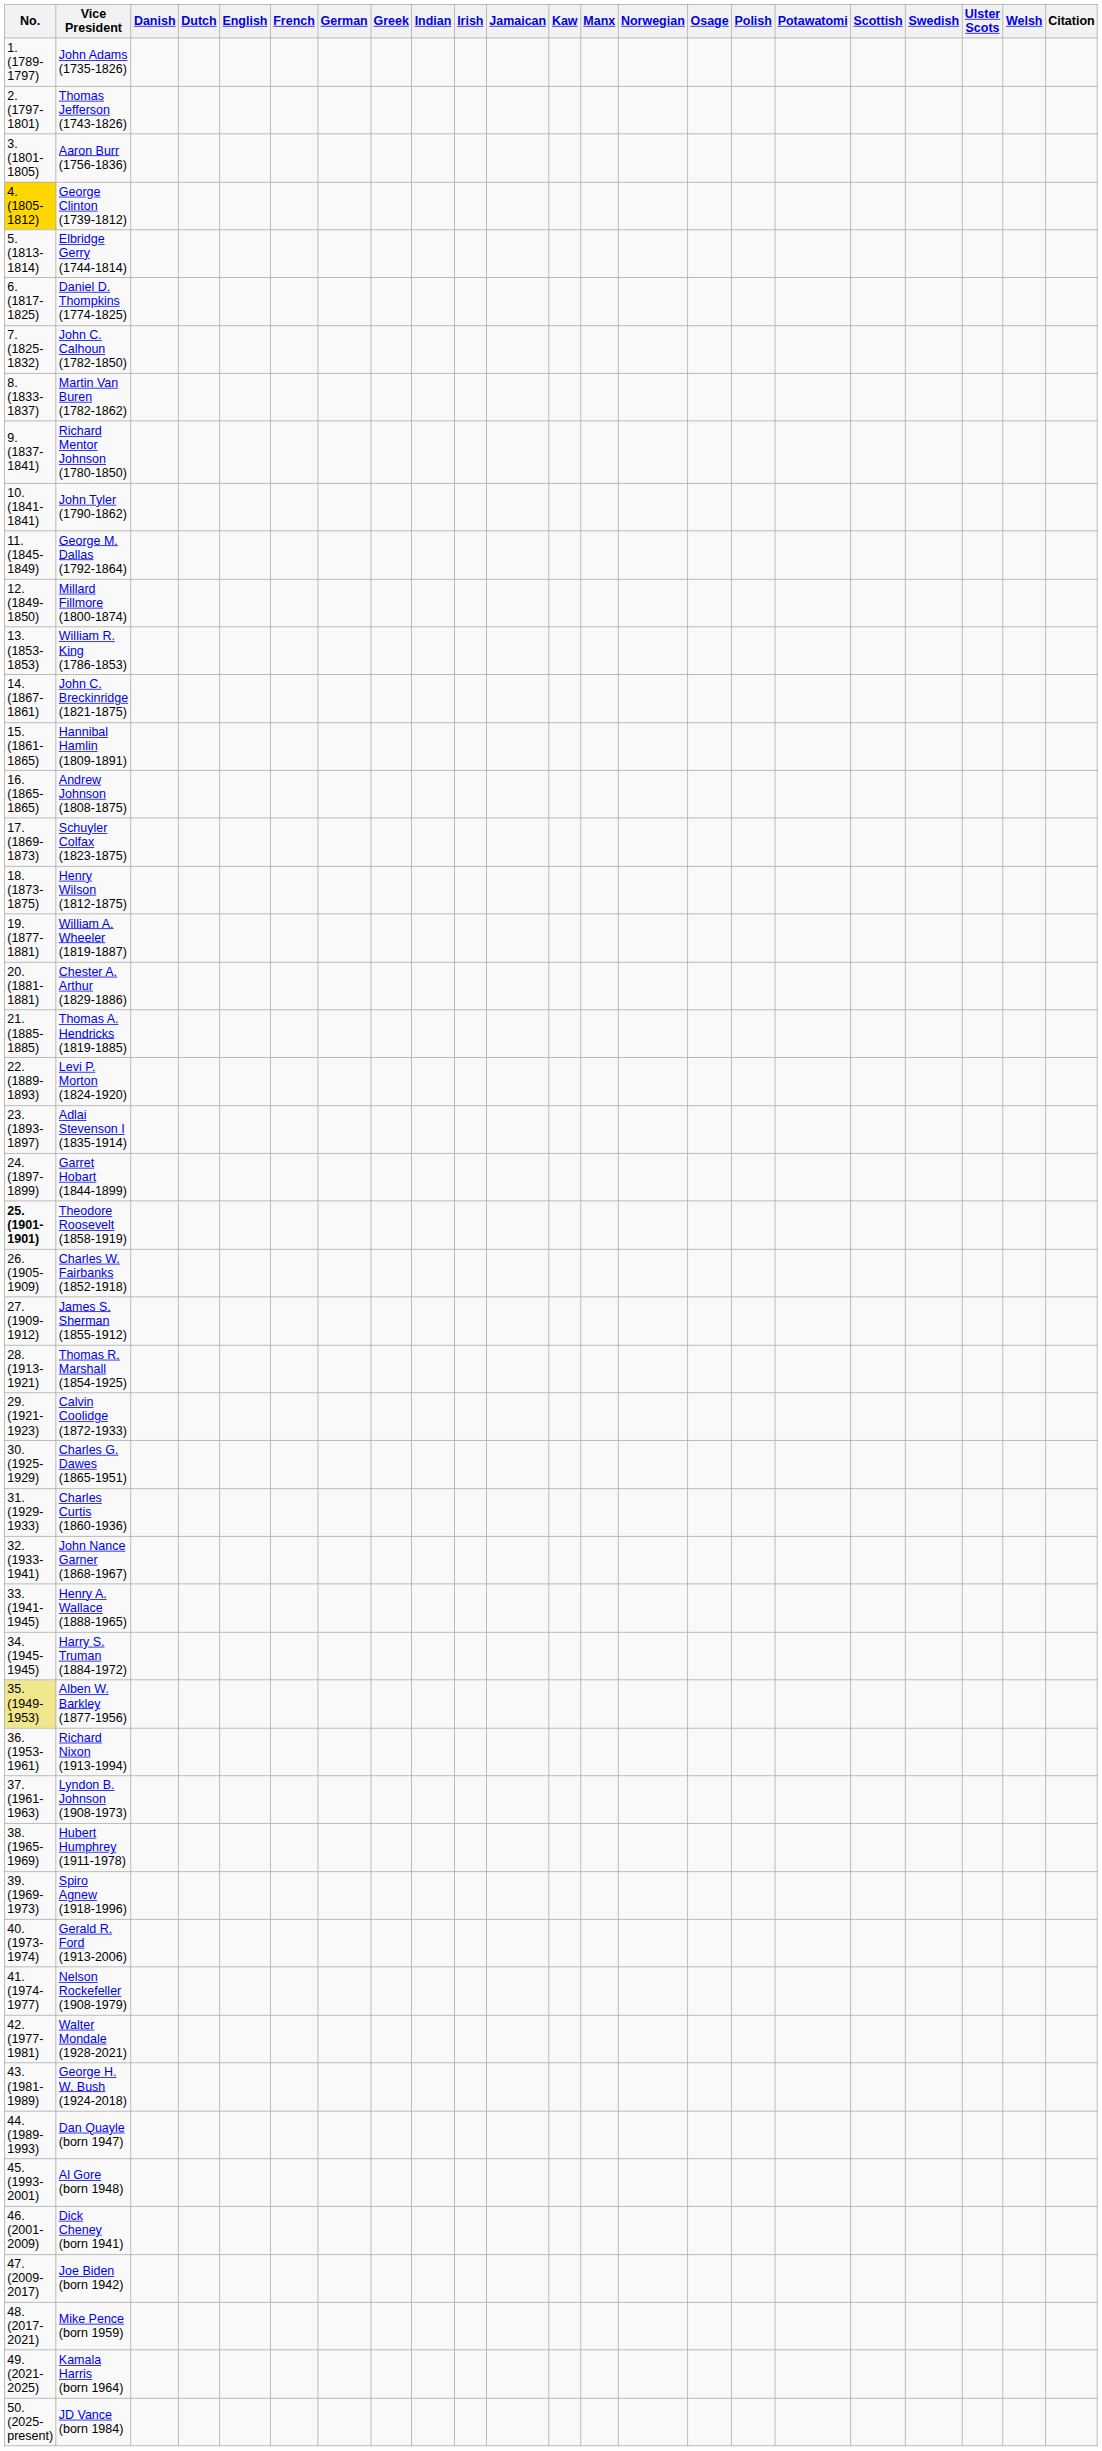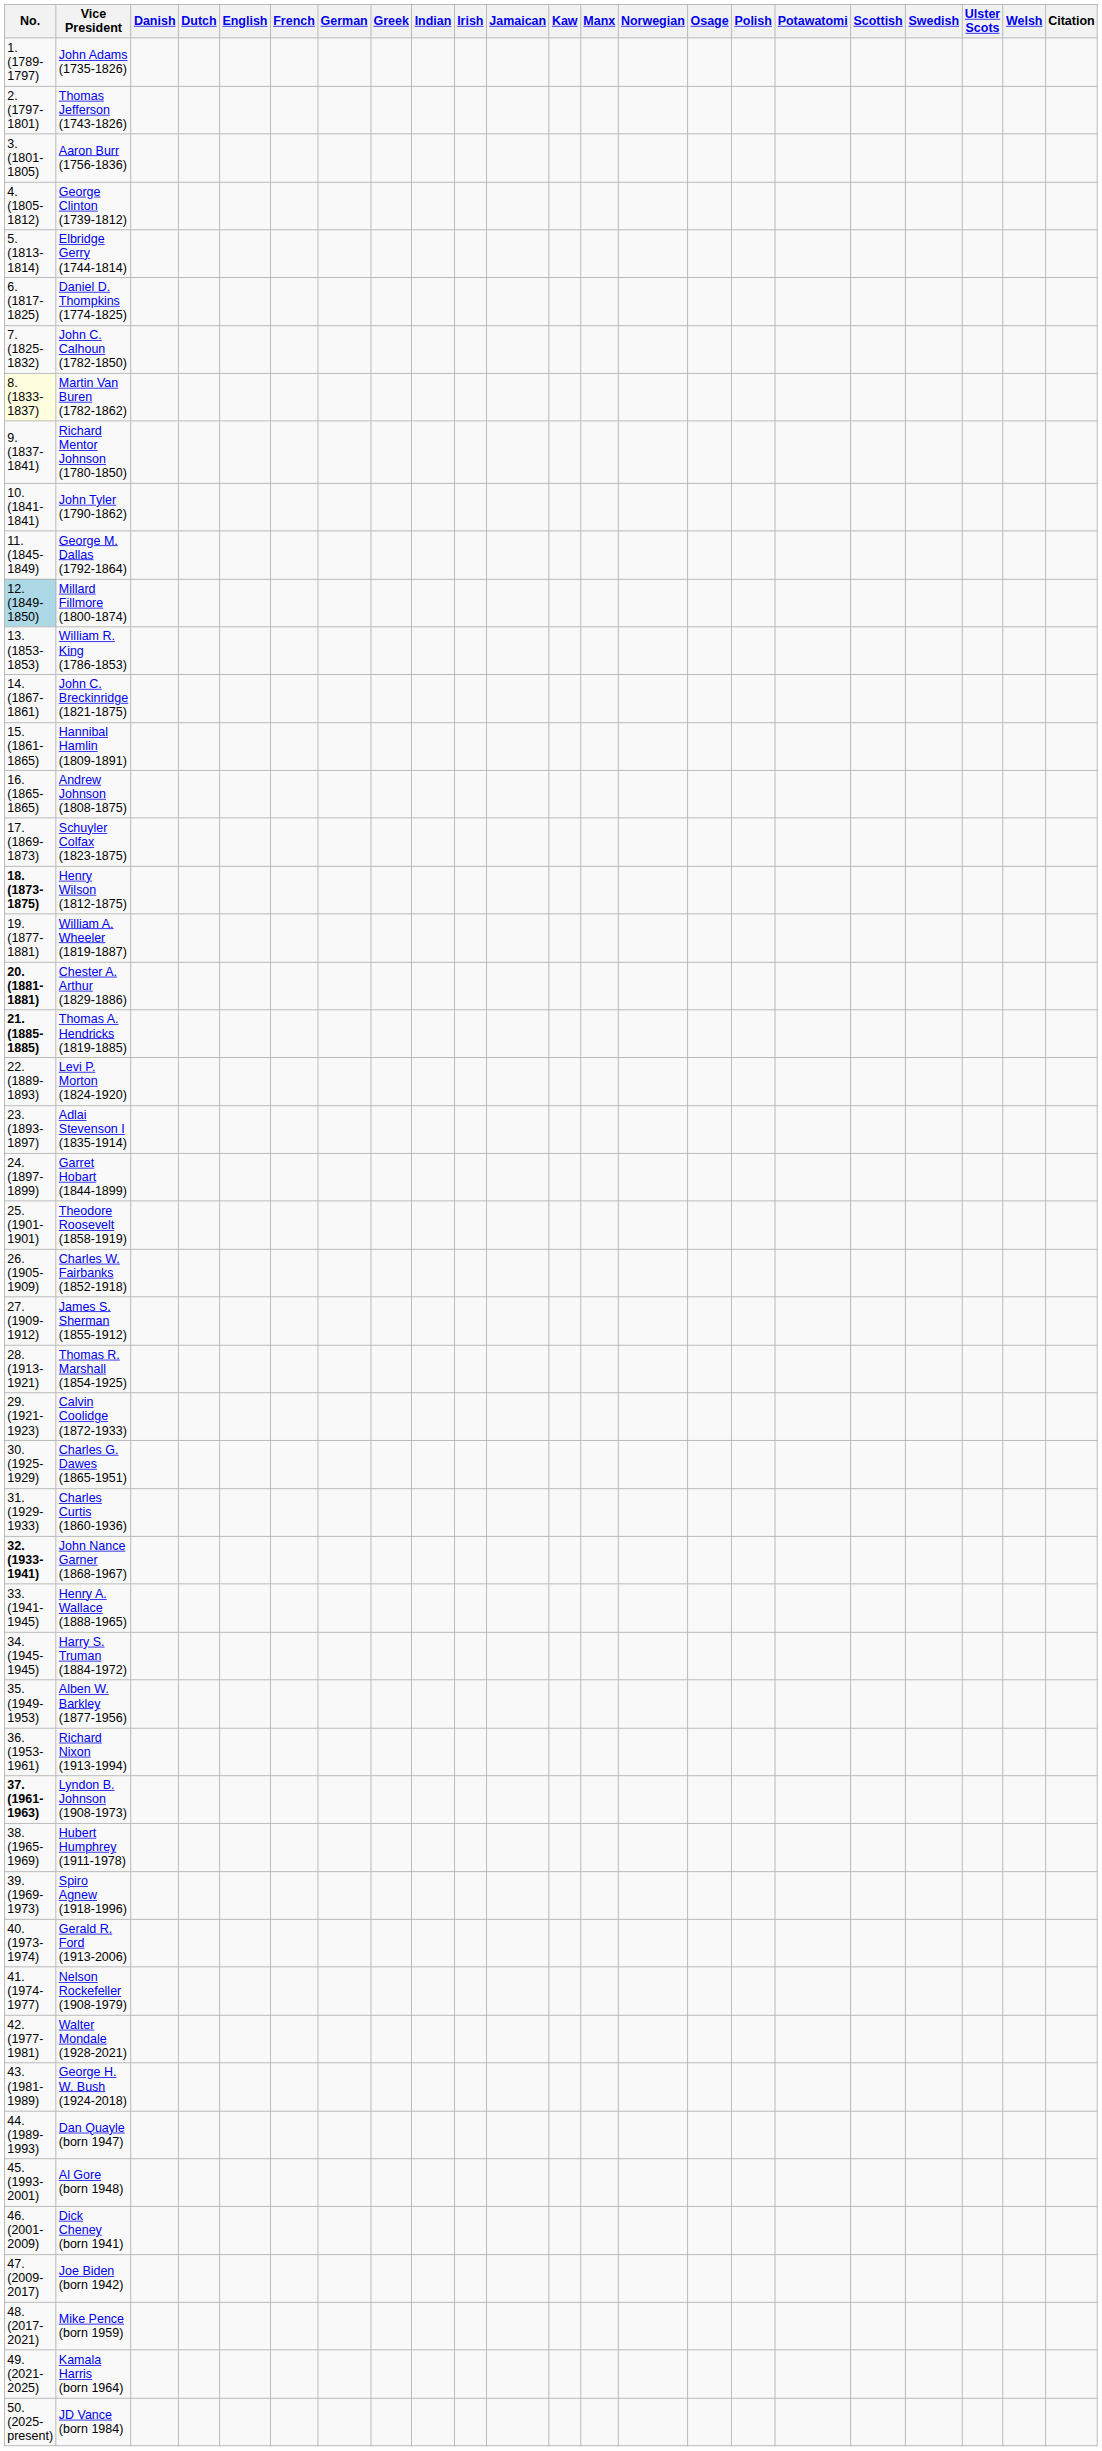(25, 205) gold background -> (25, 205) no background
(25, 397) no background -> (25, 397) lightyellow background
(25, 602) no background -> (25, 602) lightblue background
(25, 890) normal -> (25, 890) bold
(25, 985) normal -> (25, 985) bold
(25, 1033) normal -> (25, 1033) bold
(25, 1225) bold -> (25, 1225) normal
(25, 1560) normal -> (25, 1560) bold
(25, 1703) khaki background -> (25, 1703) no background
(25, 1799) normal -> (25, 1799) bold
